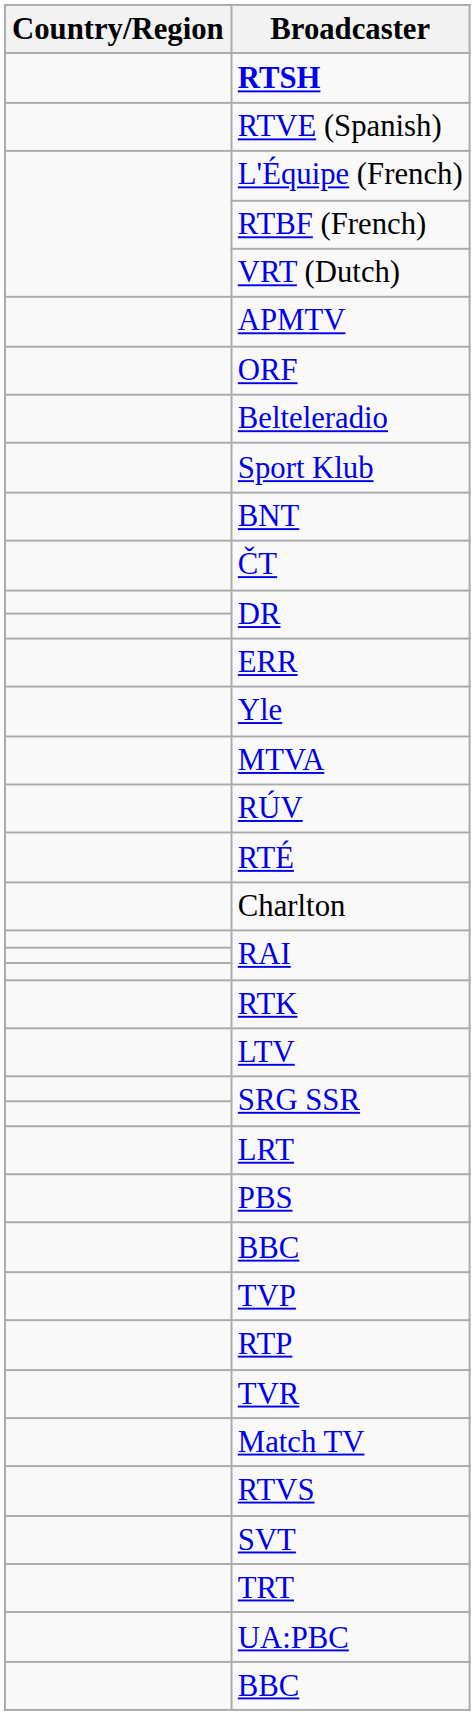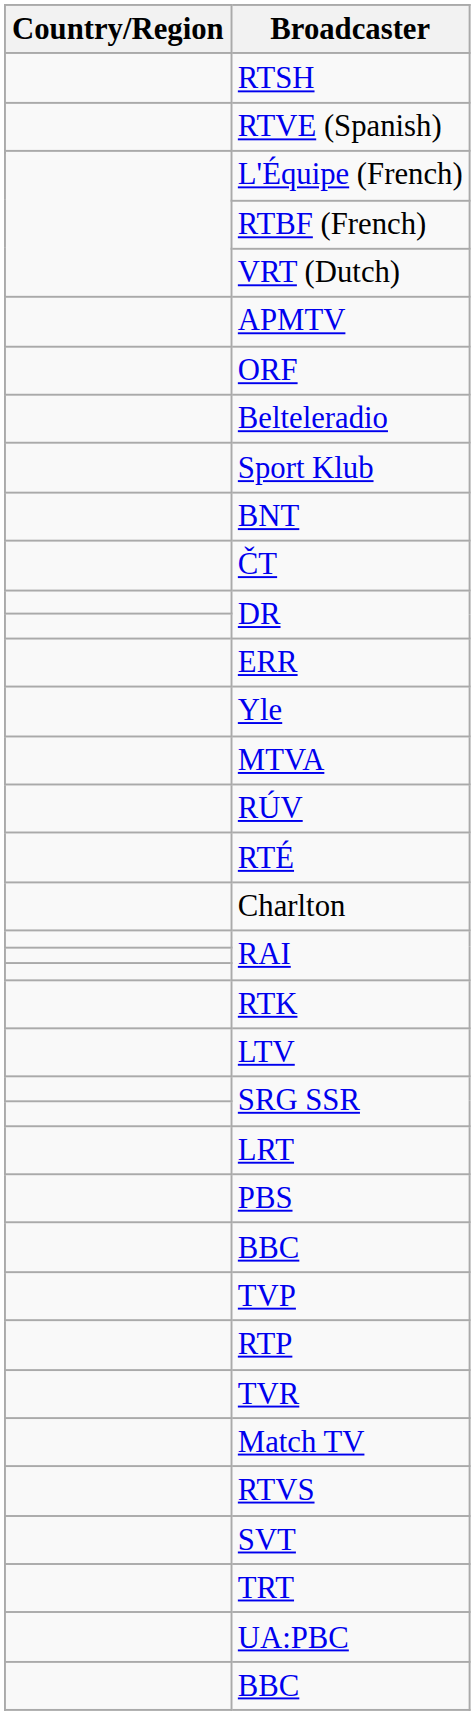(279, 77) bold -> (276, 77) normal
